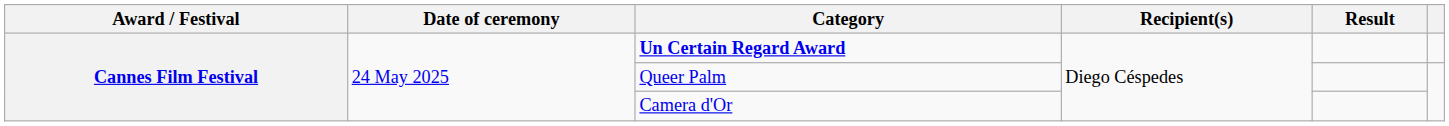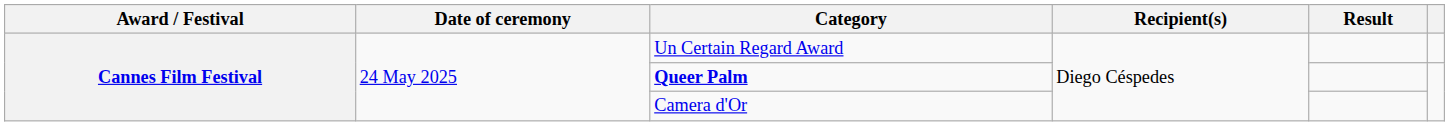(742, 47) bold -> (749, 47) normal
(683, 76) normal -> (701, 76) bold
